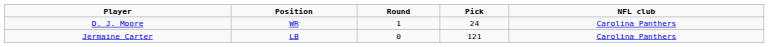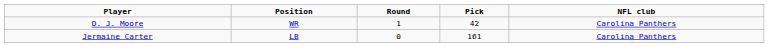(474, 23) 24 -> (474, 23) 42
(474, 36) 121 -> (474, 36) 161
